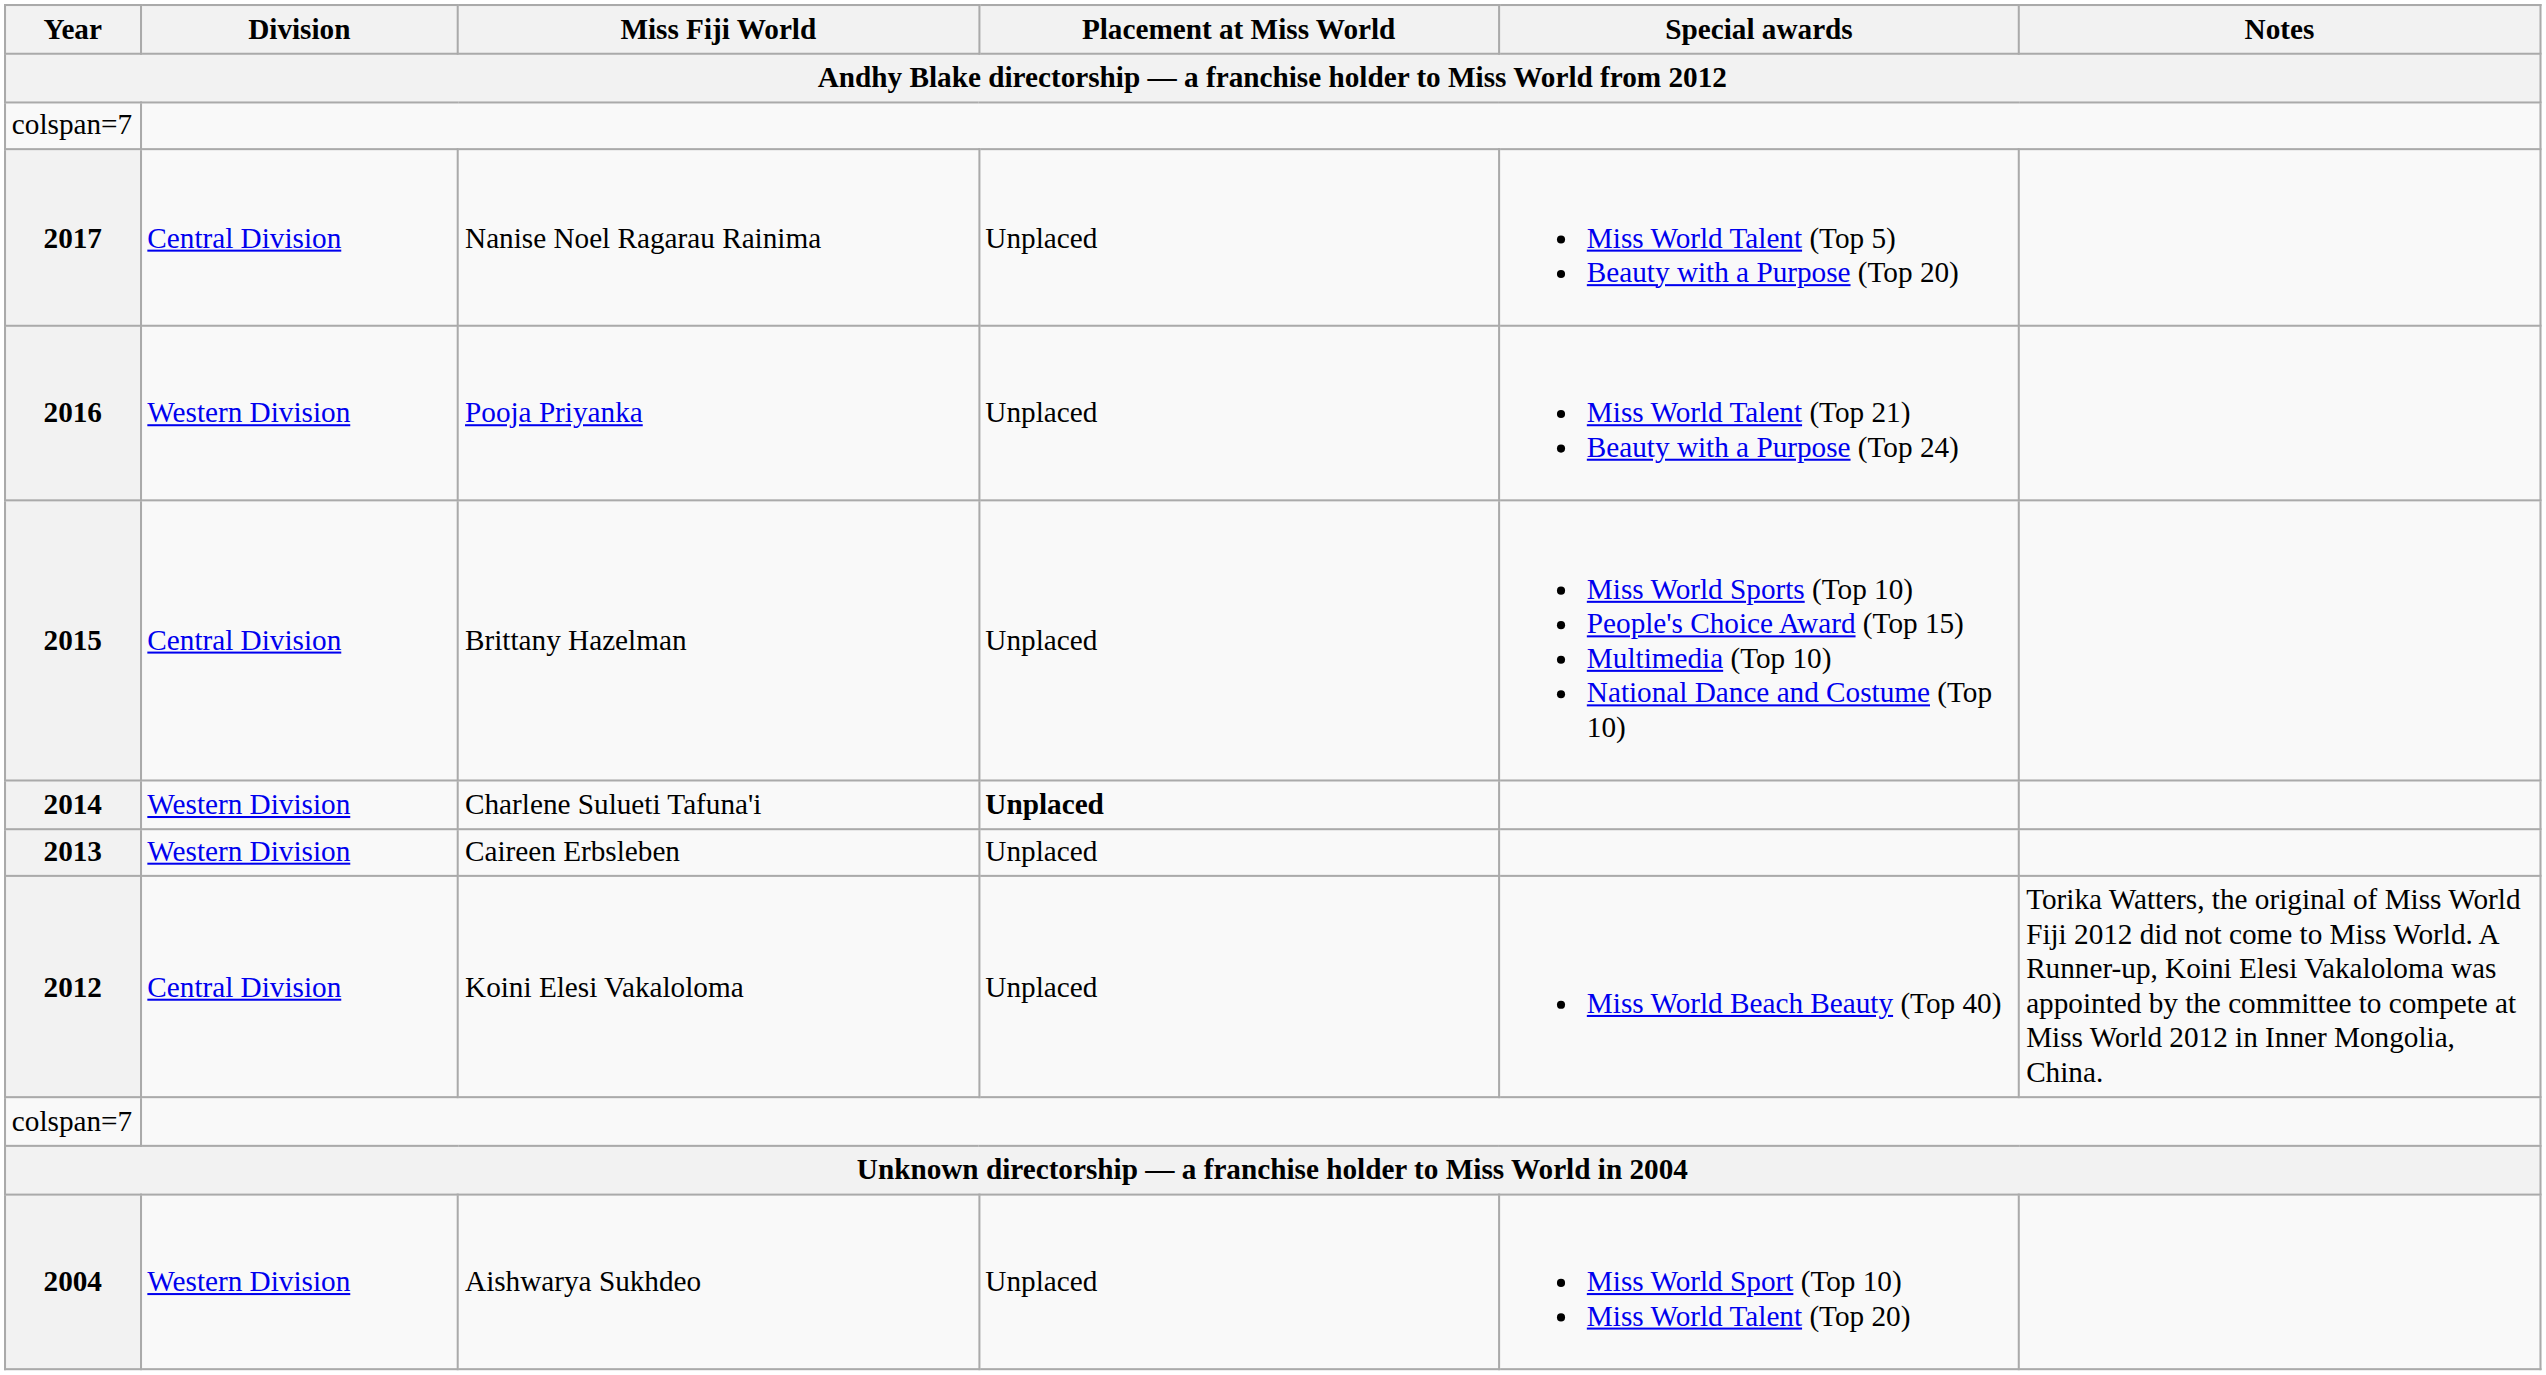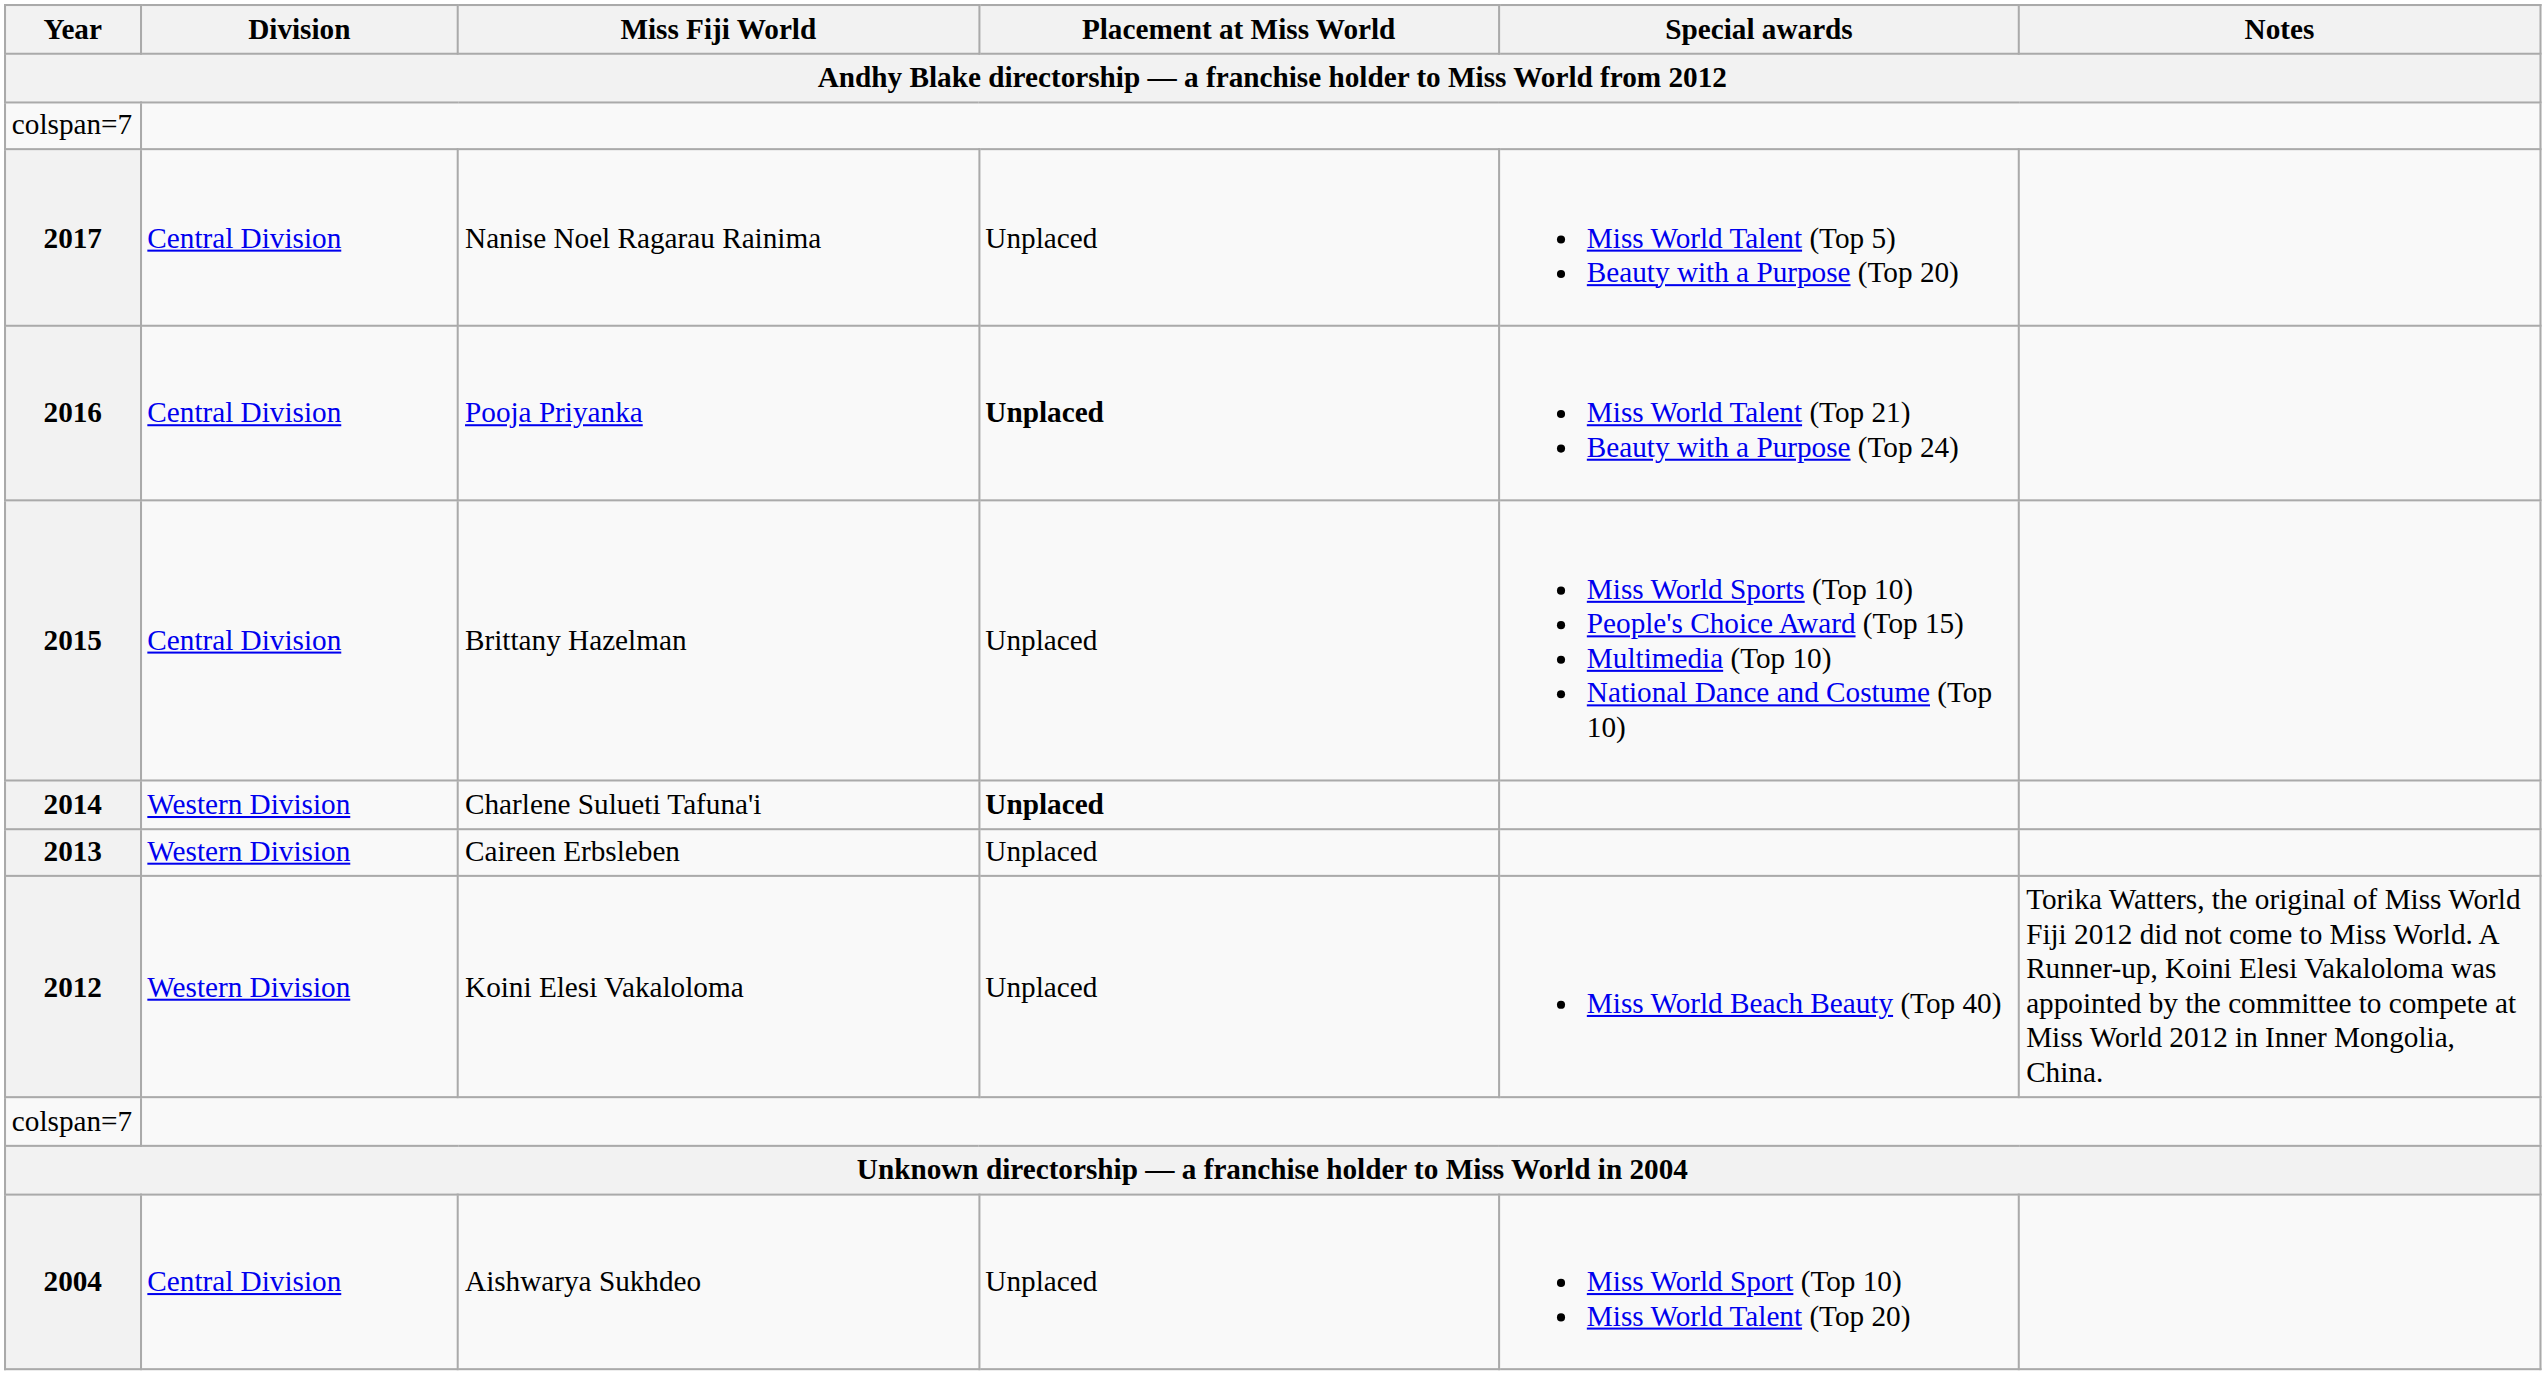(249, 413) Western Division -> (244, 413) Central Division
(1041, 413) normal -> (1045, 413) bold
(244, 986) Central Division -> (249, 986) Western Division
(249, 1281) Western Division -> (244, 1281) Central Division
